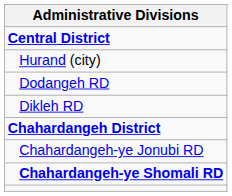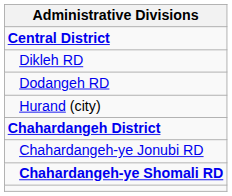(60, 60) Hurand (city) -> (51, 60) Dikleh RD
(51, 106) Dikleh RD -> (60, 106) Hurand (city)
